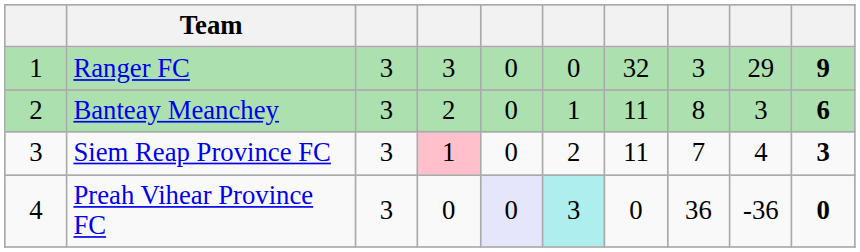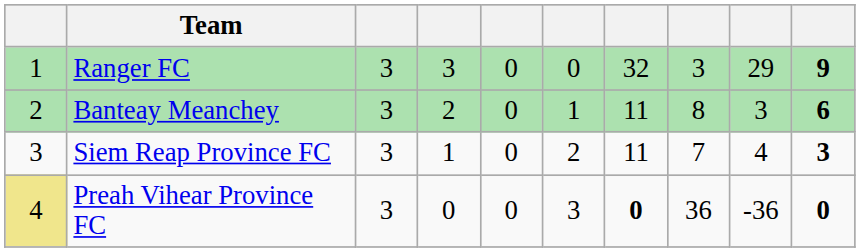(449, 152) pink background -> (449, 152) no background
(36, 210) no background -> (36, 210) khaki background
(511, 210) lavender background -> (511, 210) no background
(574, 210) paleturquoise background -> (574, 210) no background
(636, 210) normal -> (636, 210) bold
